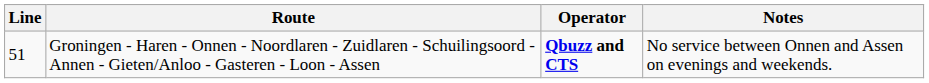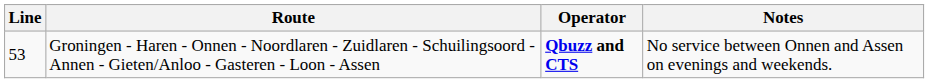(17, 54) 51 -> (17, 54) 53
